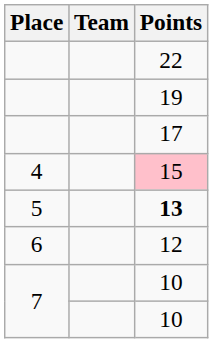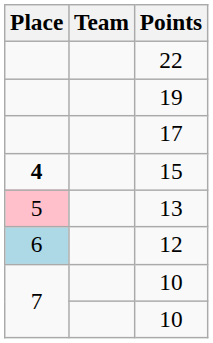(37, 171) normal -> (37, 171) bold
(171, 171) pink background -> (171, 171) no background
(37, 208) no background -> (37, 208) pink background
(171, 208) bold -> (171, 208) normal
(37, 245) no background -> (37, 245) lightblue background
